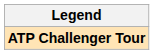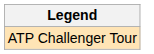(77, 37) bold -> (72, 37) normal
